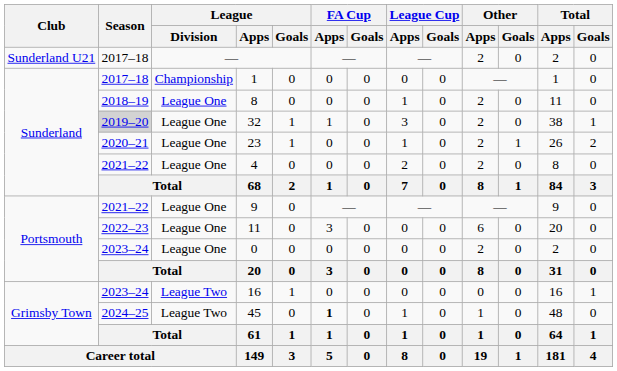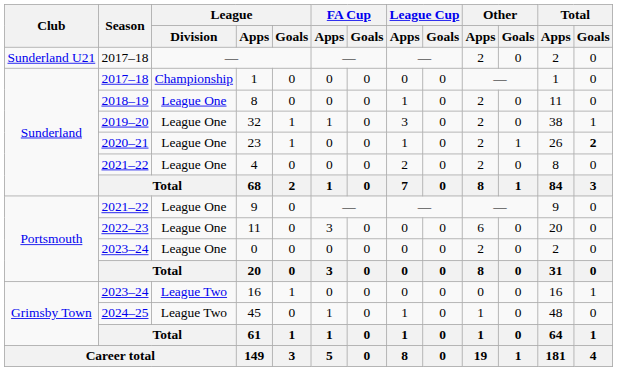(125, 121) lightgrey background -> (125, 121) no background
(593, 143) normal -> (593, 143) bold
(329, 313) bold -> (329, 313) normal
